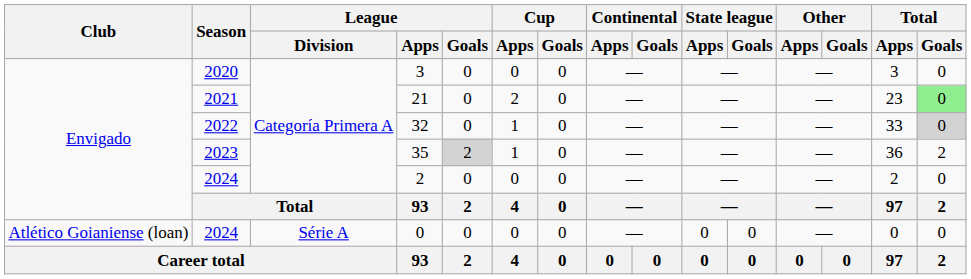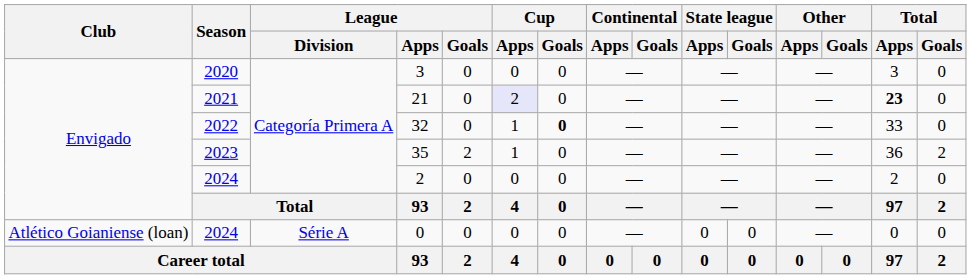(515, 98) no background -> (515, 98) lavender background
(894, 98) normal -> (894, 98) bold
(942, 98) lightgreen background -> (942, 98) no background
(562, 125) normal -> (562, 125) bold
(942, 125) lightgrey background -> (942, 125) no background
(467, 152) lightgrey background -> (467, 152) no background
